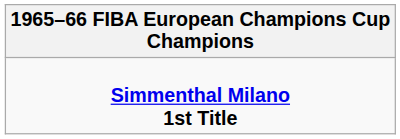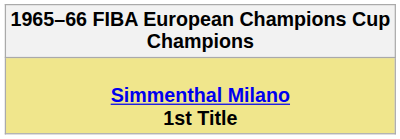(200, 106) no background -> (200, 106) khaki background
